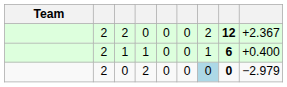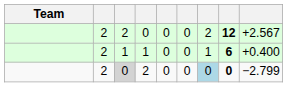(261, 33) +2.367 -> (261, 33) +2.567
(125, 71) no background -> (125, 71) lightgrey background
(261, 71) −2.979 -> (261, 71) −2.799
